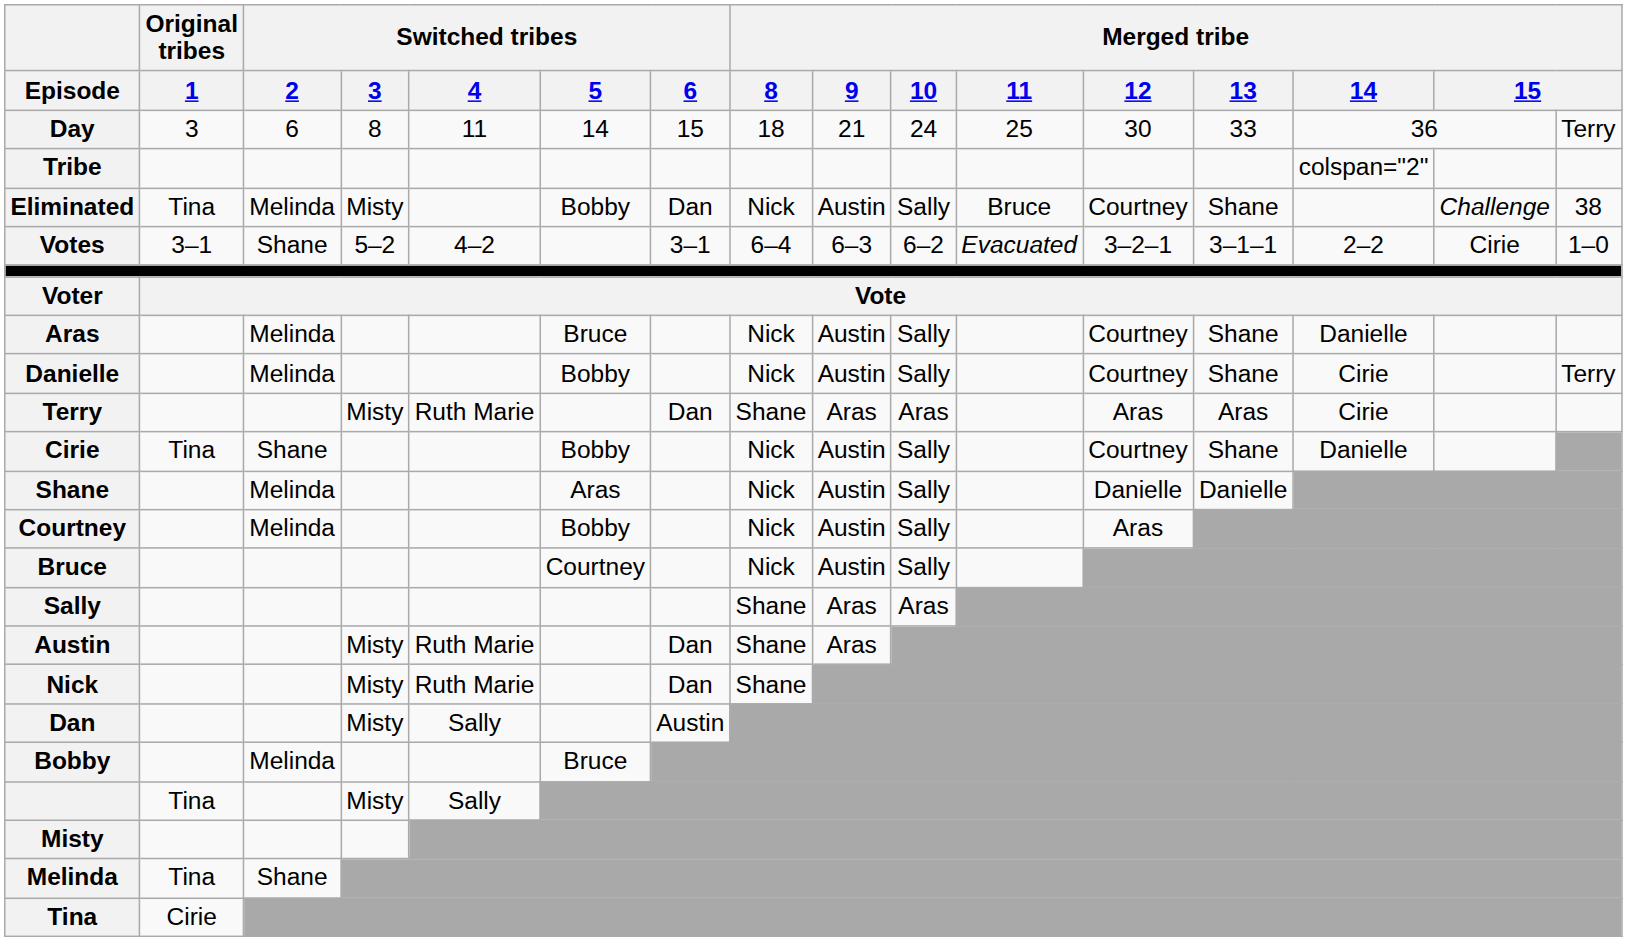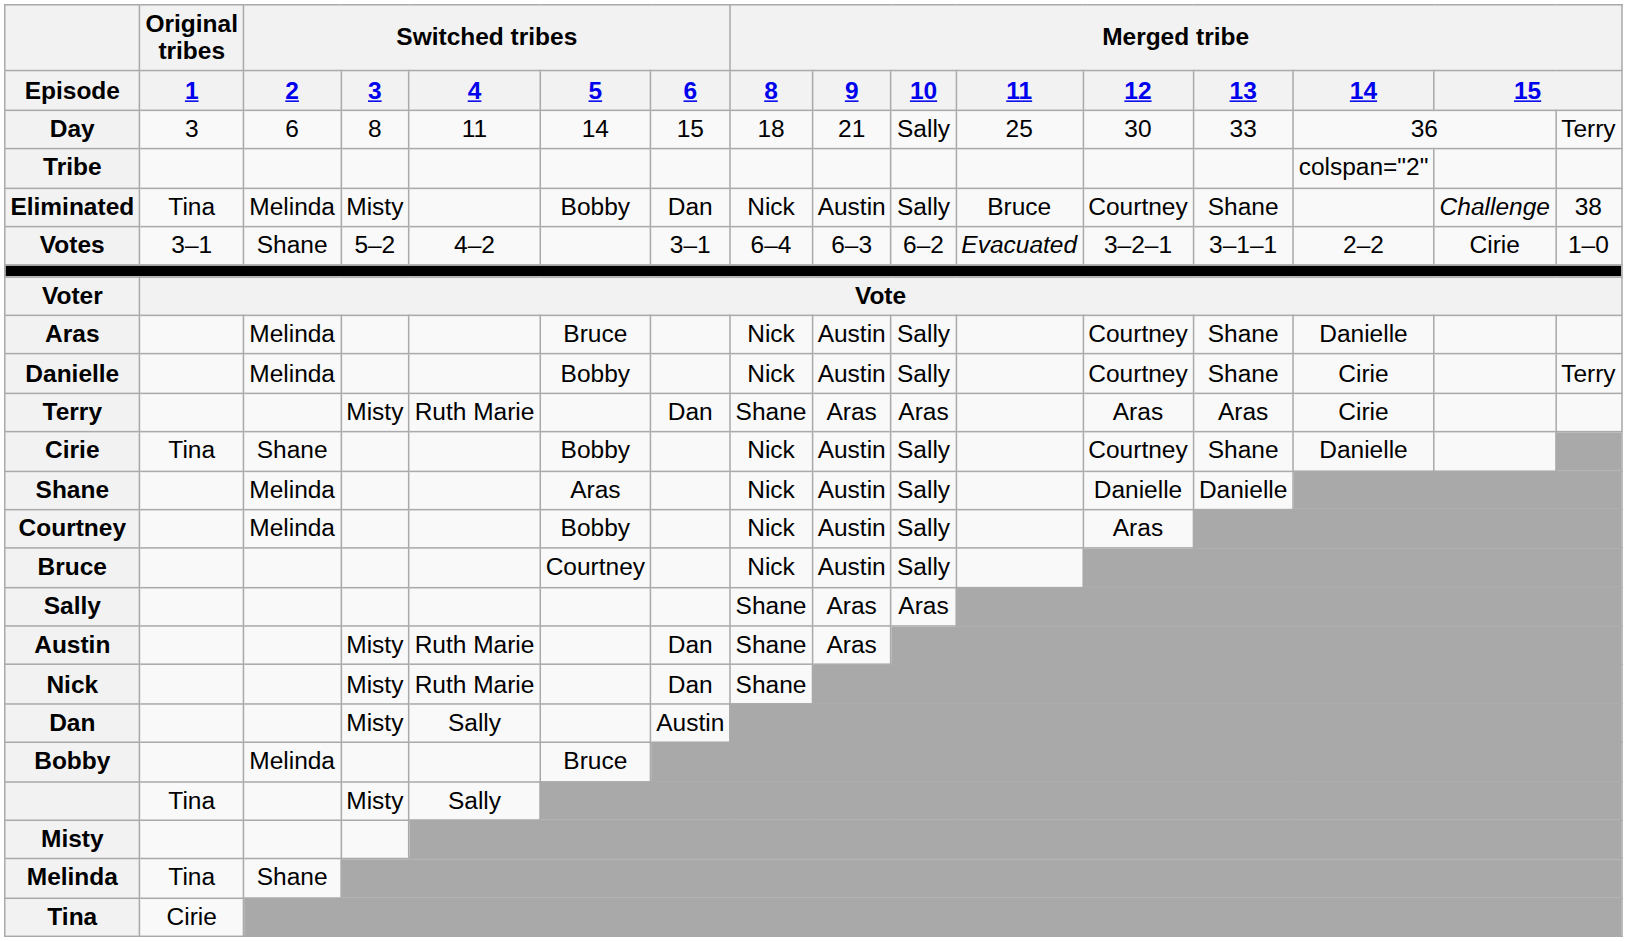(924, 129) 24 -> (924, 129) Sally
